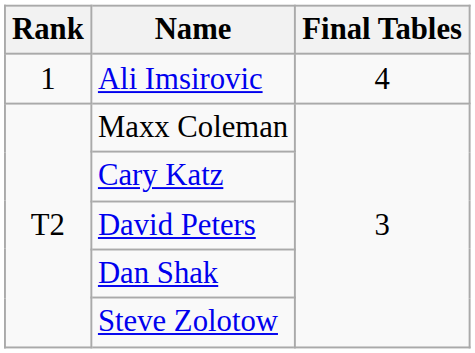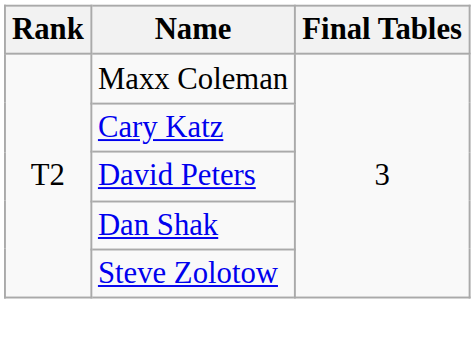- row: (180, 78)
